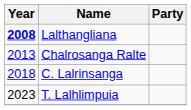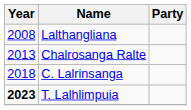(21, 34) bold -> (21, 34) normal
(21, 94) normal -> (21, 94) bold
